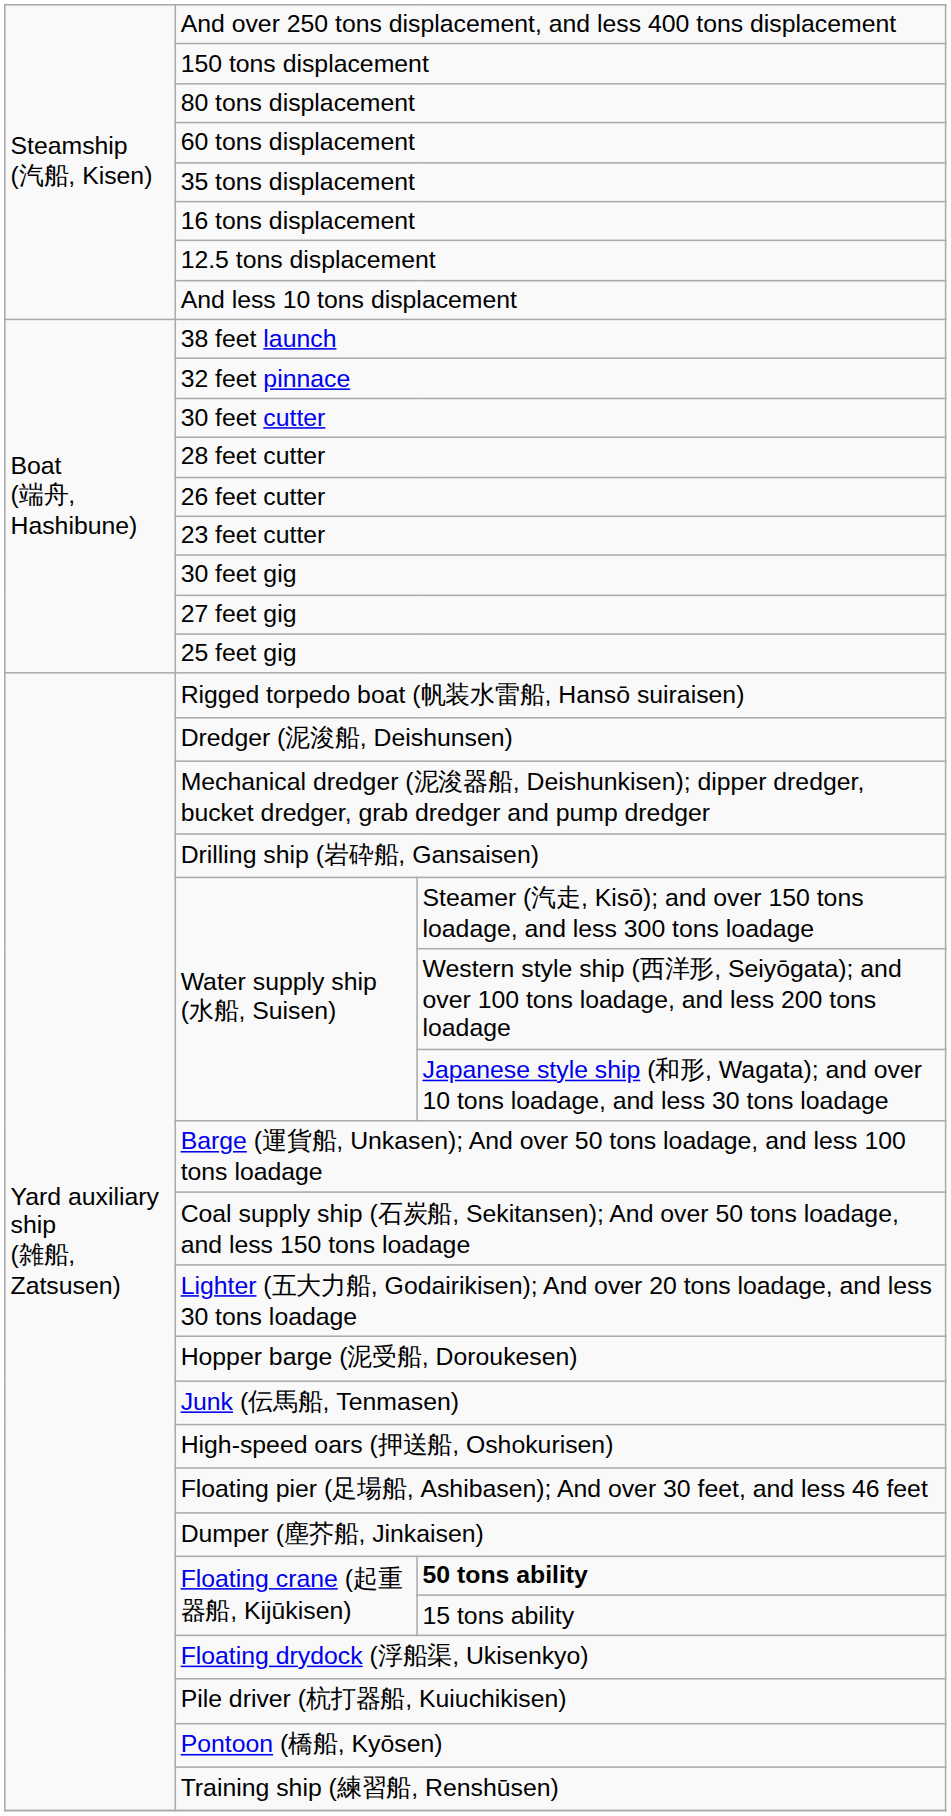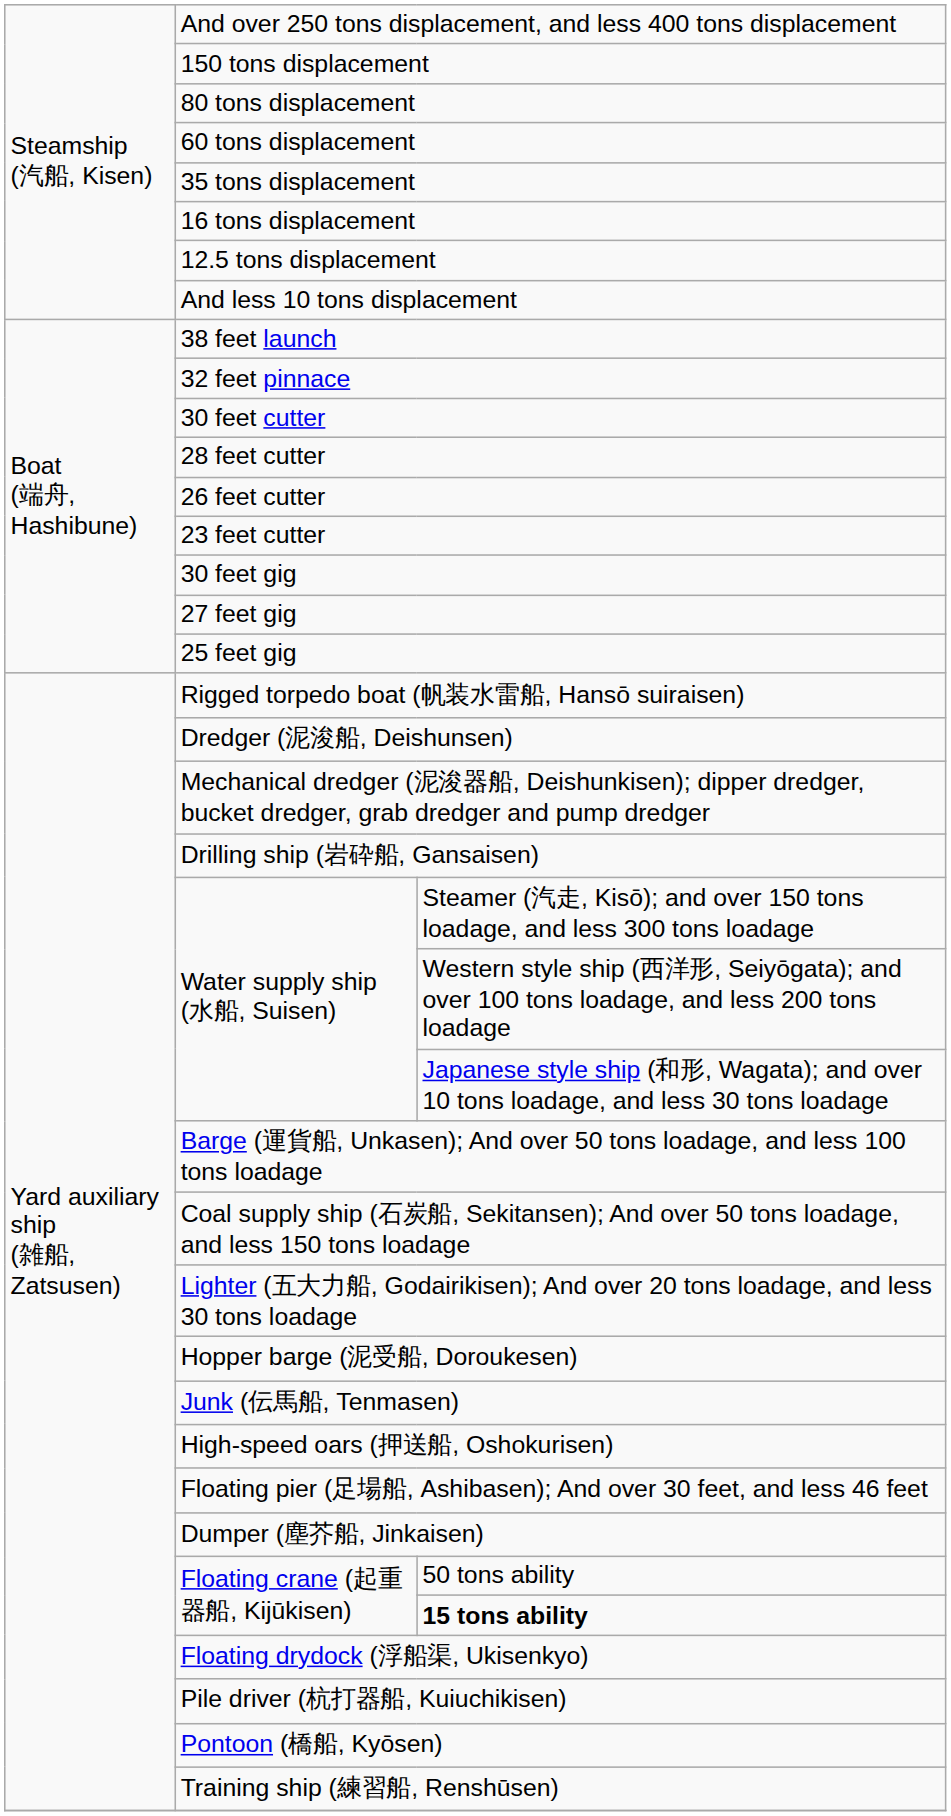(505, 1575) bold -> (498, 1575) normal
(498, 1615) normal -> (505, 1615) bold
